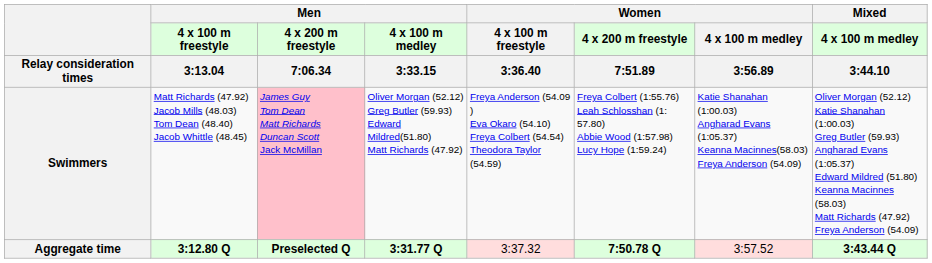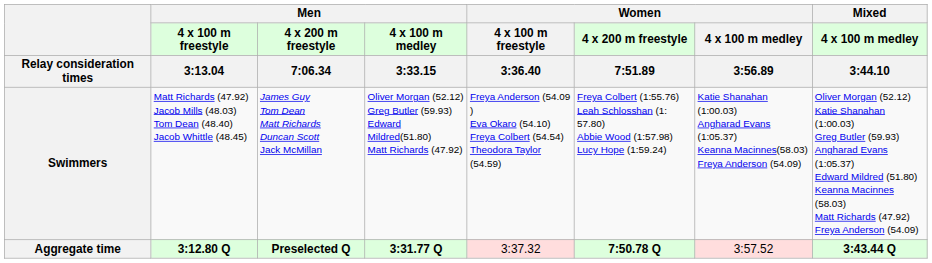(291, 124) pink background -> (291, 124) no background
